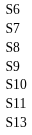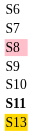(13, 47) no background -> (13, 47) pink background
(16, 103) normal -> (16, 103) bold
(16, 122) no background -> (16, 122) gold background
